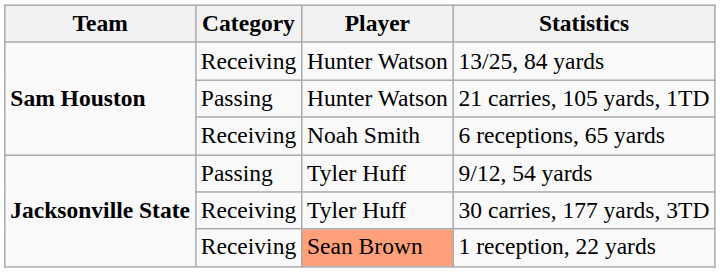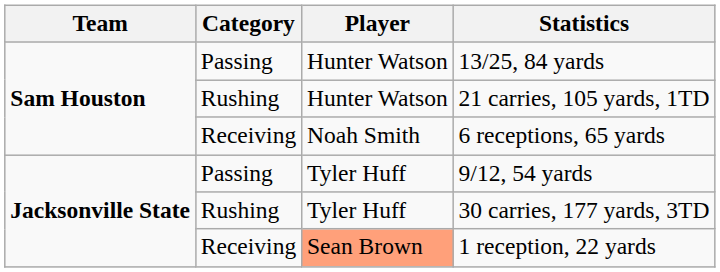(248, 60) Receiving -> (237, 60) Passing
(237, 98) Passing -> (240, 98) Rushing
(248, 210) Receiving -> (240, 210) Rushing
